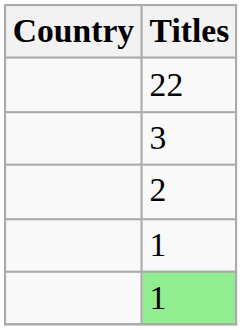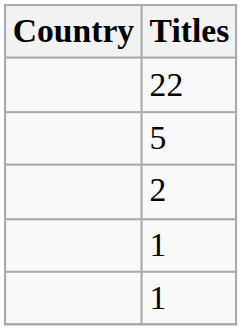(158, 137) 3 -> (158, 137) 5
(158, 297) lightgreen background -> (158, 297) no background
